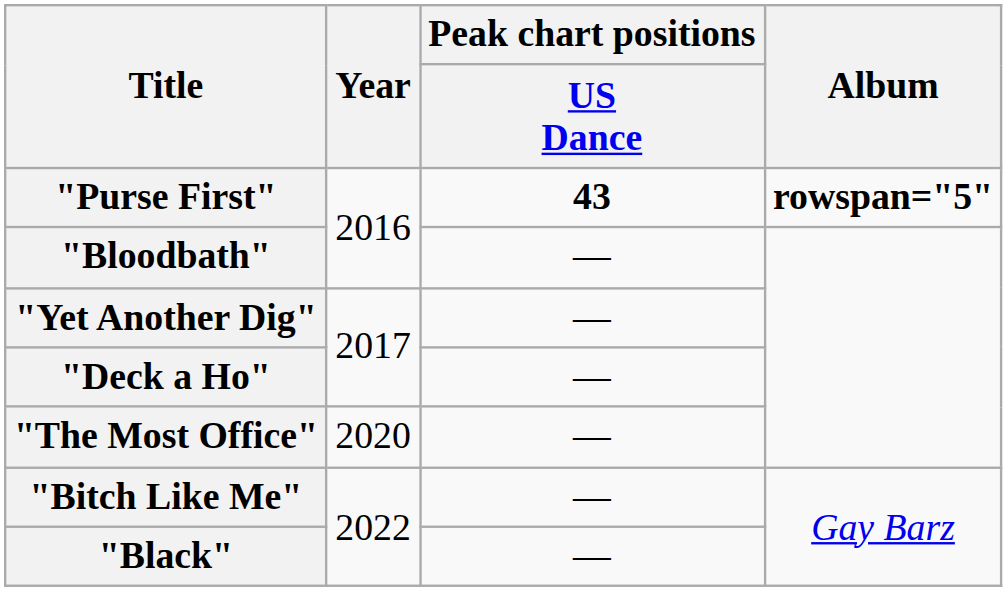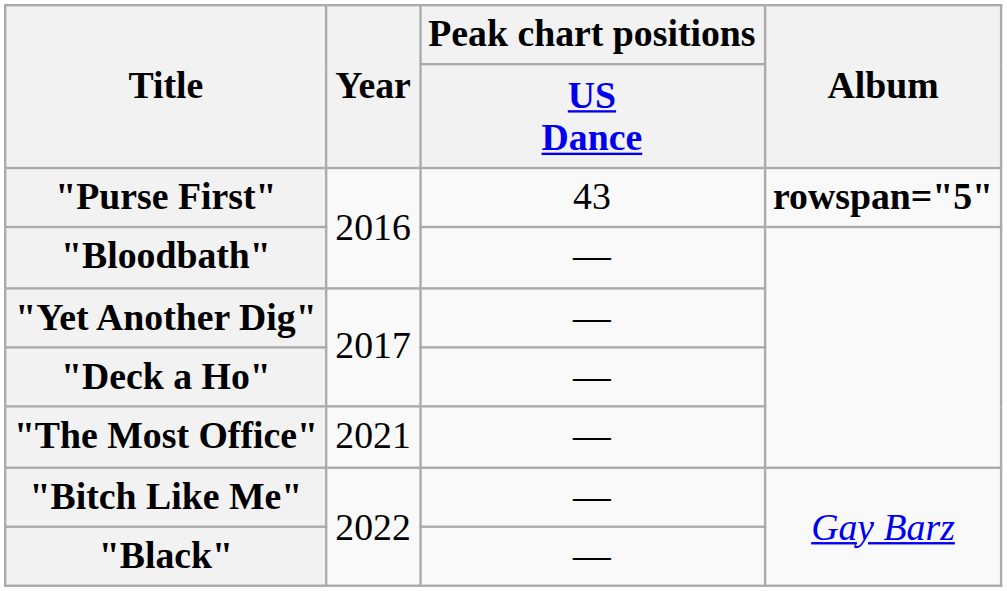(592, 196) bold -> (592, 196) normal
(373, 436) 2020 -> (373, 436) 2021
